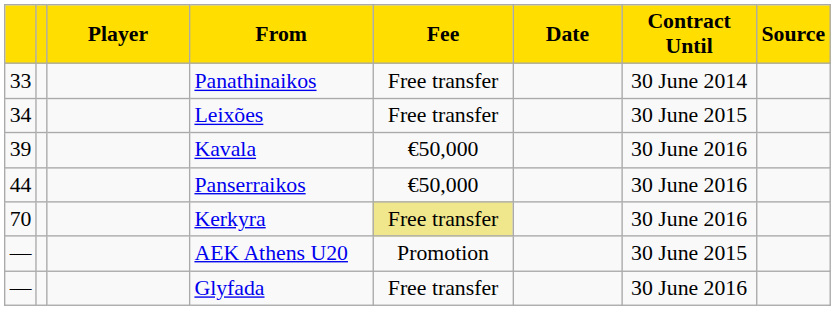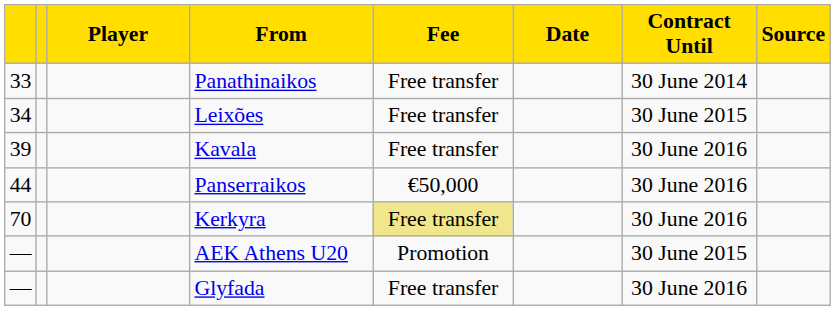(443, 149) €50,000 -> (443, 149) Free transfer
